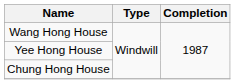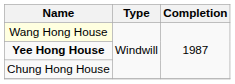(58, 32) no background -> (58, 32) lightyellow background
(58, 50) normal -> (58, 50) bold
